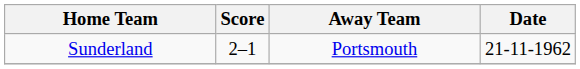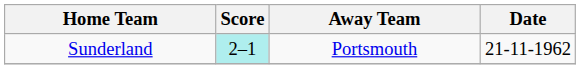(242, 48) no background -> (242, 48) paleturquoise background
